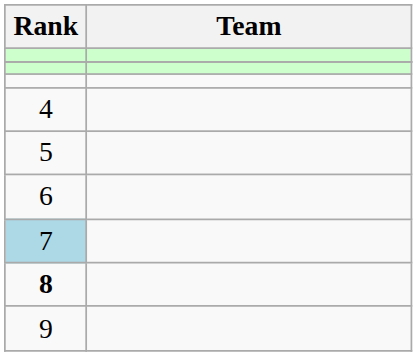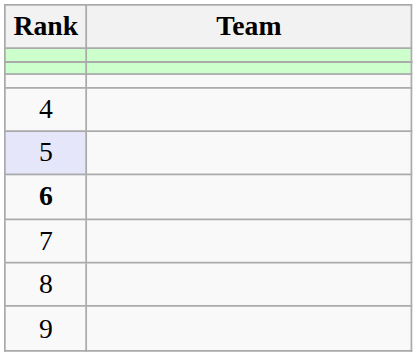(46, 152) no background -> (46, 152) lavender background
(46, 196) normal -> (46, 196) bold
(46, 240) lightblue background -> (46, 240) no background
(46, 284) bold -> (46, 284) normal
